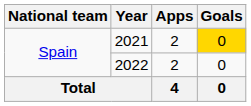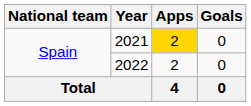(174, 40) no background -> (174, 40) gold background
(222, 40) gold background -> (222, 40) no background
